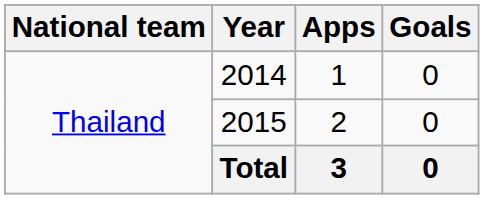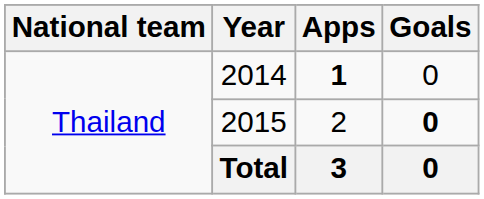(339, 74) normal -> (339, 74) bold
(430, 121) normal -> (430, 121) bold
